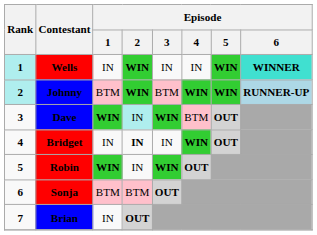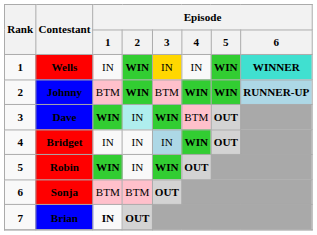(20, 67) paleturquoise background -> (20, 67) no background
(167, 67) no background -> (167, 67) gold background
(20, 92) paleturquoise background -> (20, 92) no background
(137, 142) bold -> (137, 142) normal
(167, 142) no background -> (167, 142) lightblue background
(108, 217) normal -> (108, 217) bold
